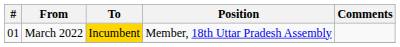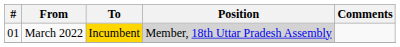(239, 33) no background -> (239, 33) lightgrey background
